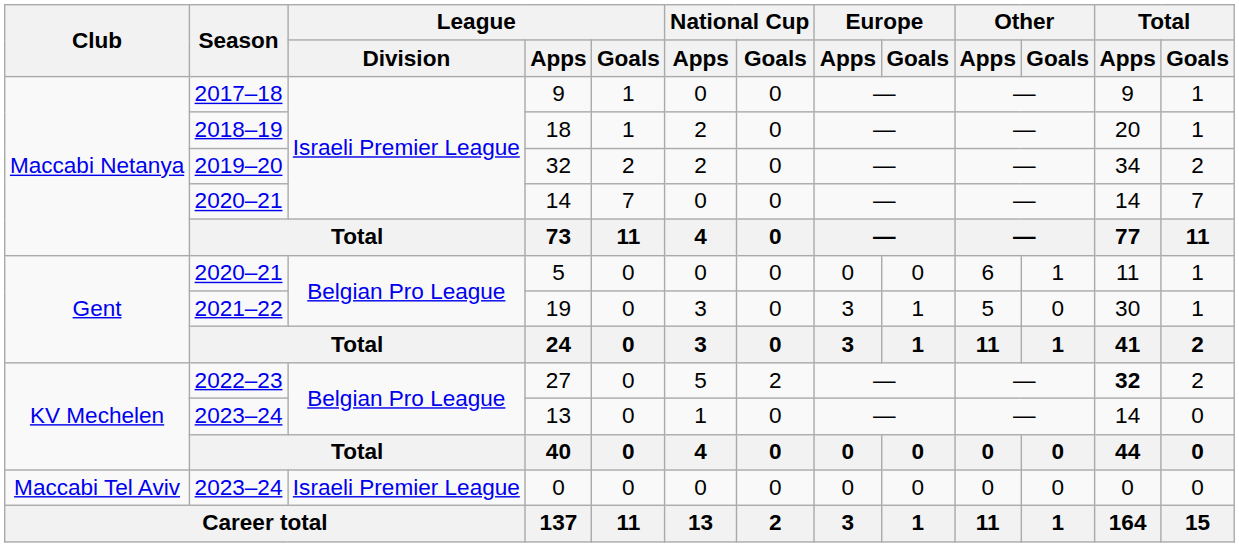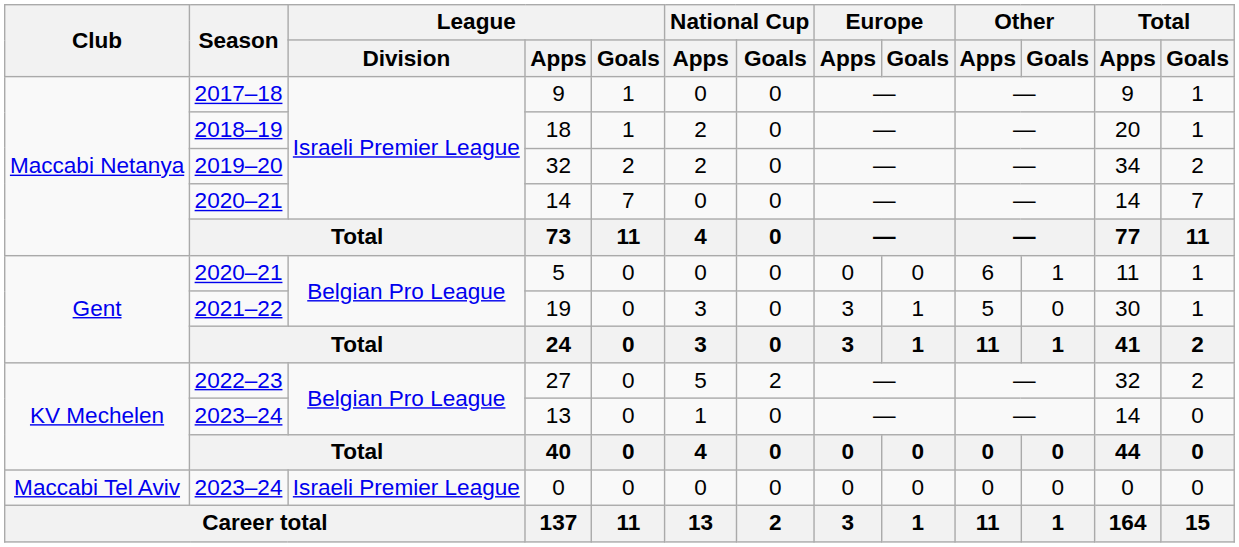(1128, 380) bold -> (1128, 380) normal
